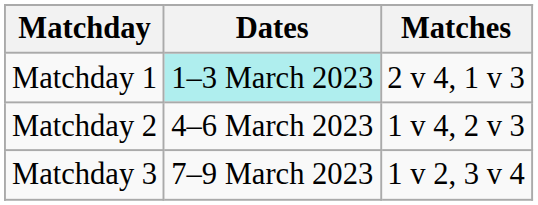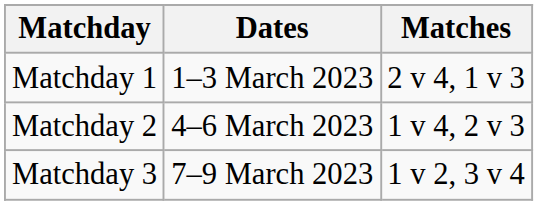(272, 77) paleturquoise background -> (272, 77) no background
